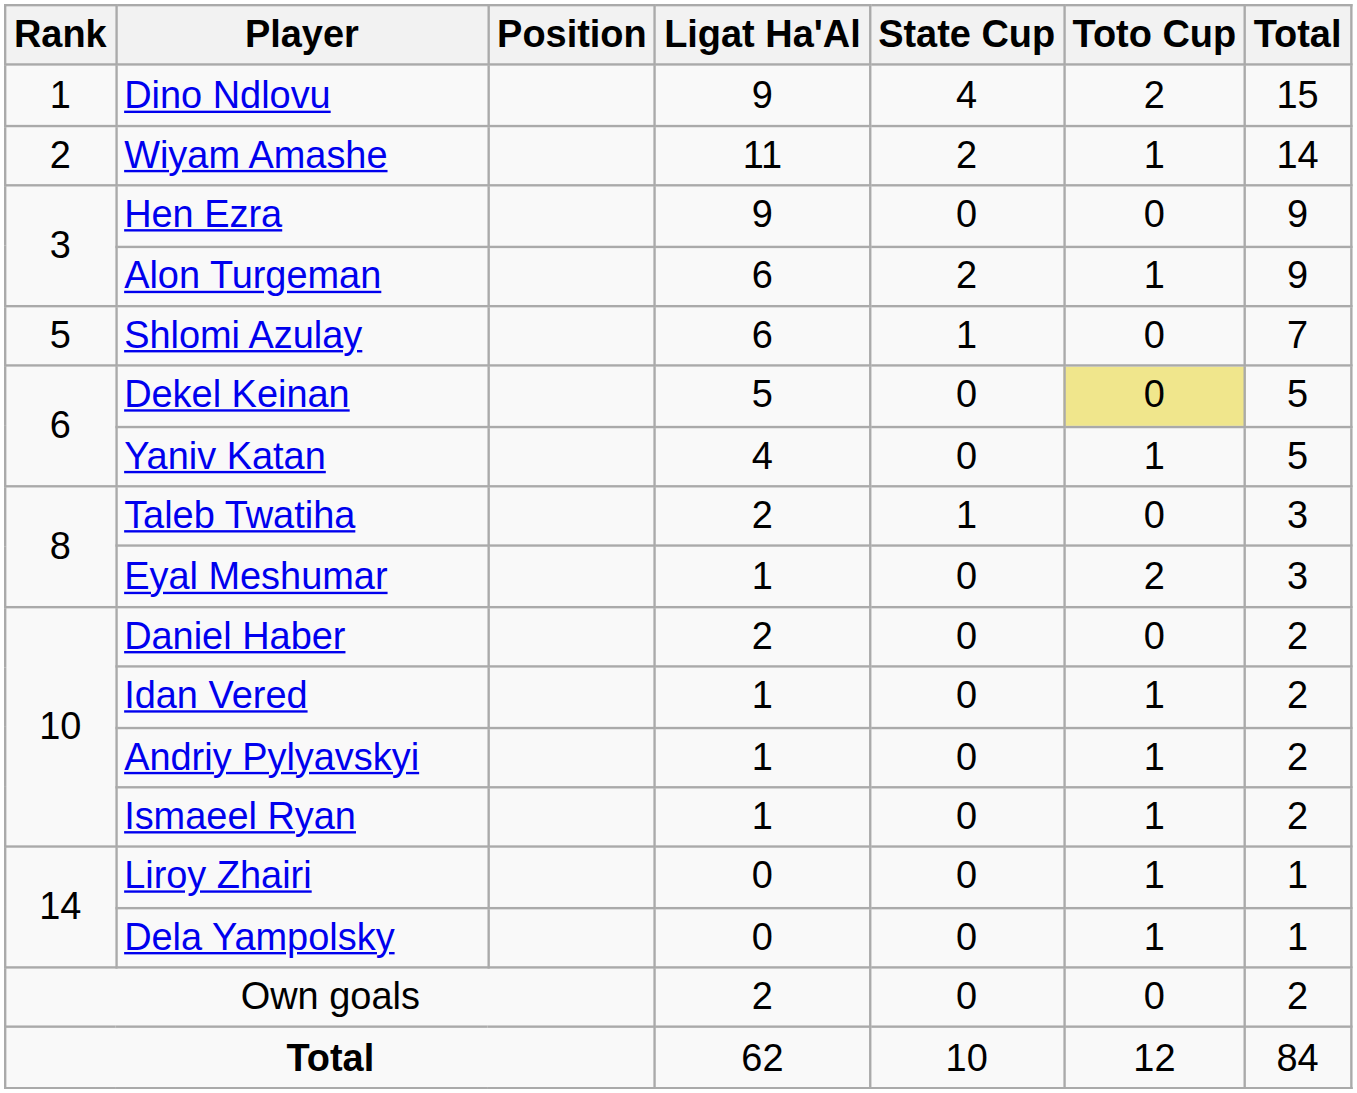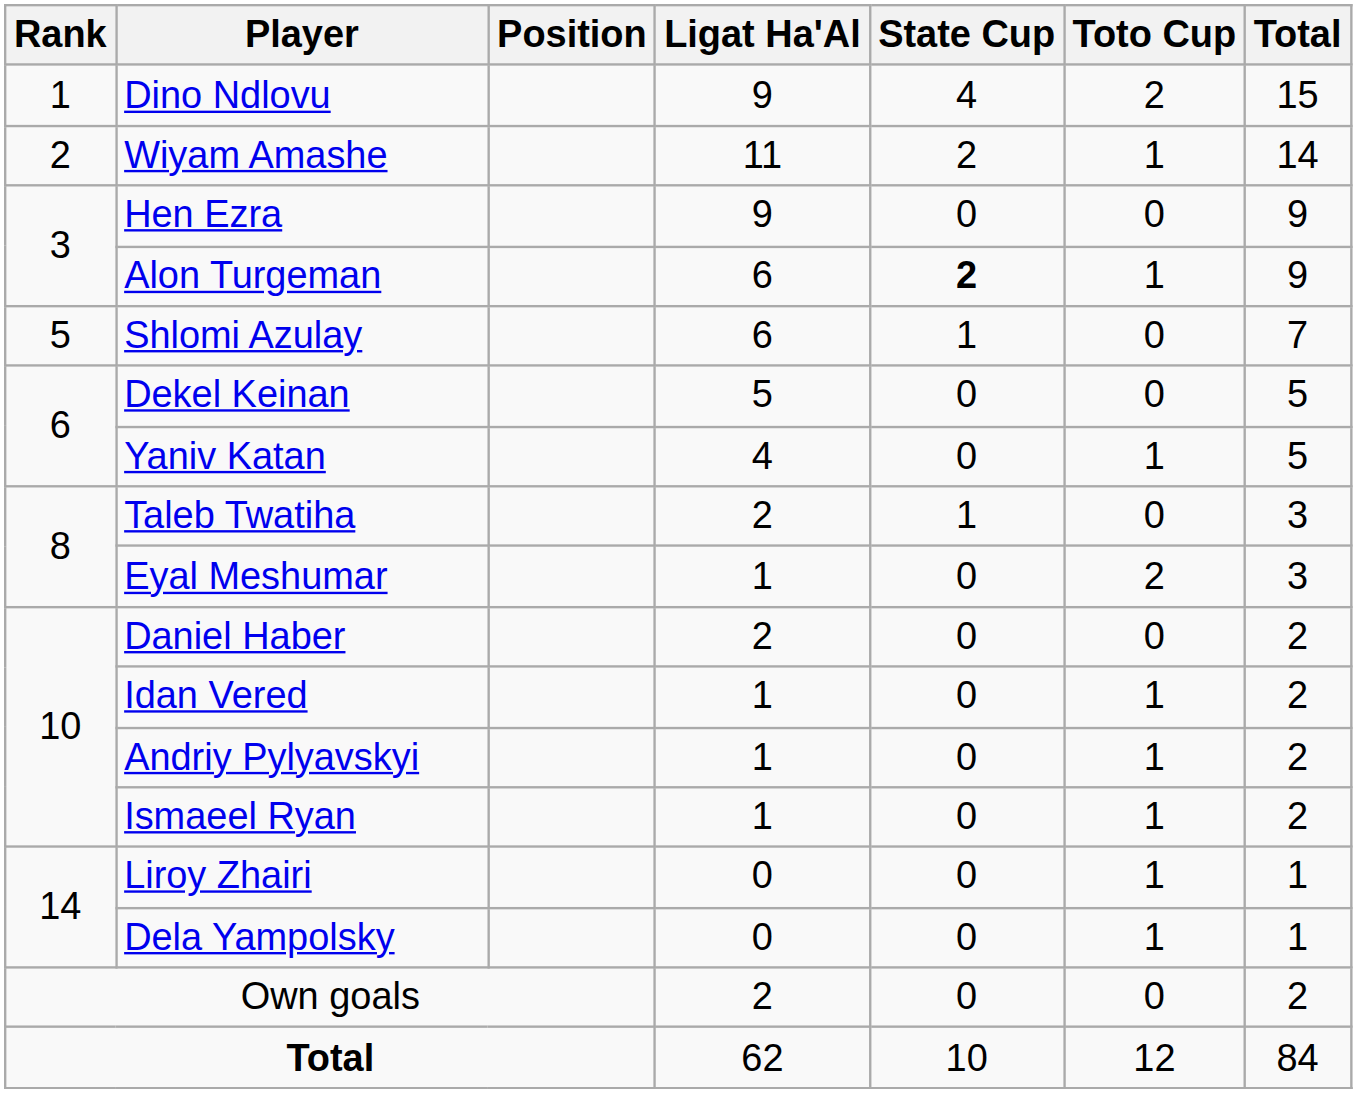(967, 275) normal -> (967, 275) bold
(1154, 395) khaki background -> (1154, 395) no background
